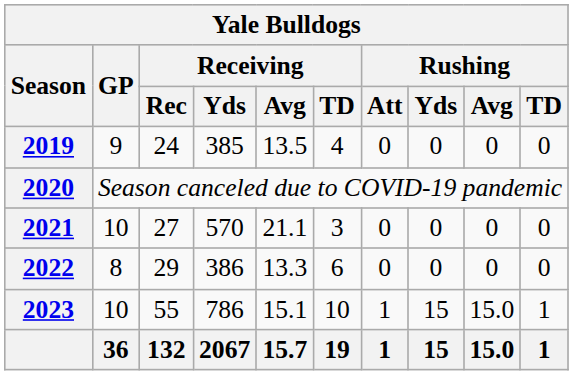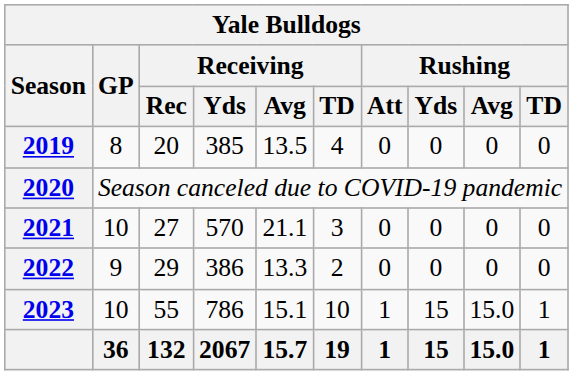(116, 146) 9 -> (116, 146) 8
(166, 146) 24 -> (166, 146) 20
(116, 268) 8 -> (116, 268) 9
(337, 268) 6 -> (337, 268) 2
